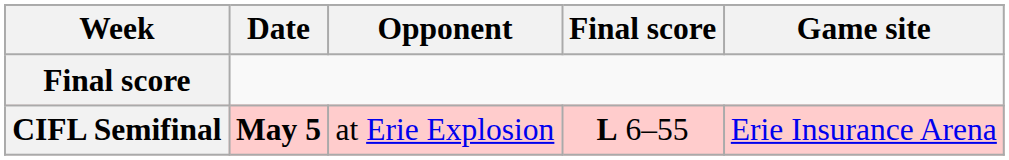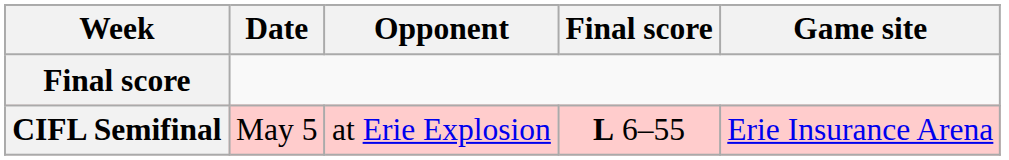(279, 129) bold -> (277, 129) normal
